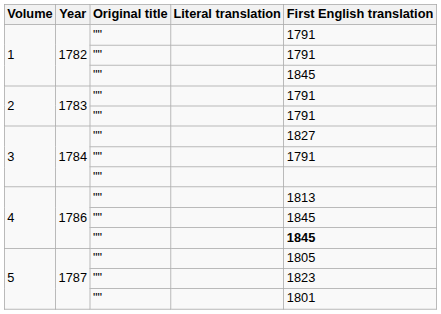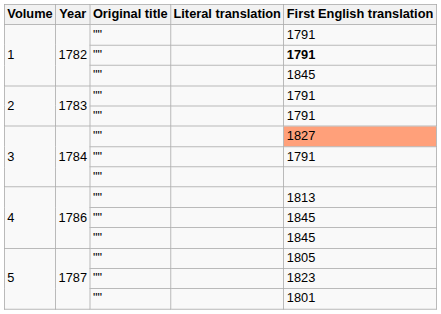(301, 55) normal -> (301, 55) bold
(301, 136) no background -> (301, 136) lightsalmon background
(301, 237) bold -> (301, 237) normal
